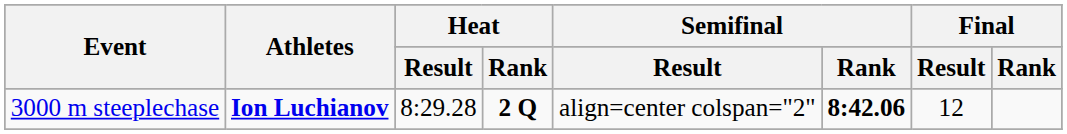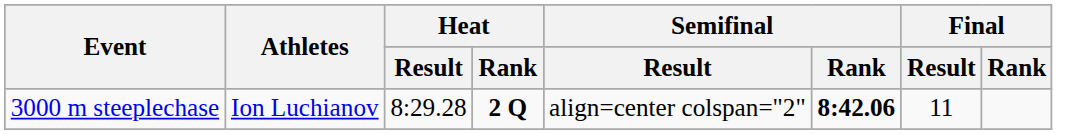(310, 108) bold -> (305, 108) normal
(951, 108) 12 -> (941, 108) 11
